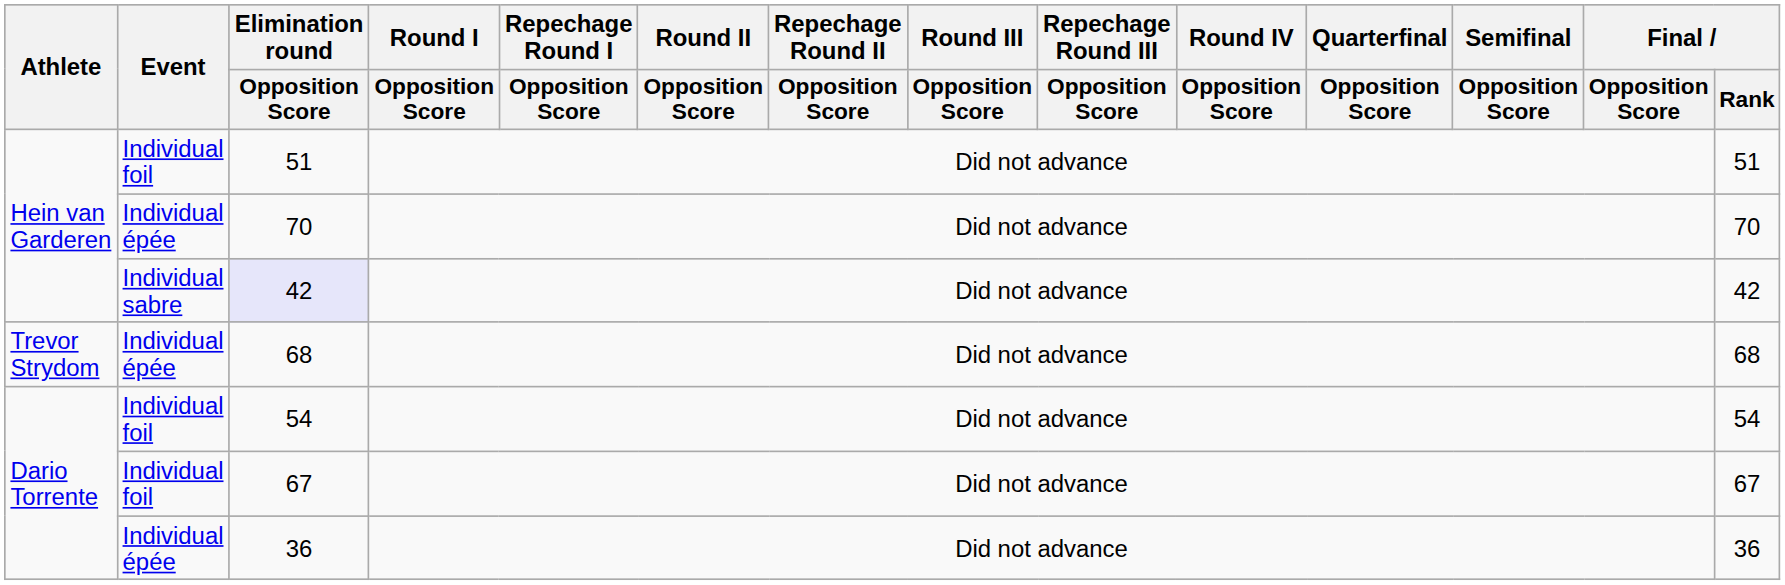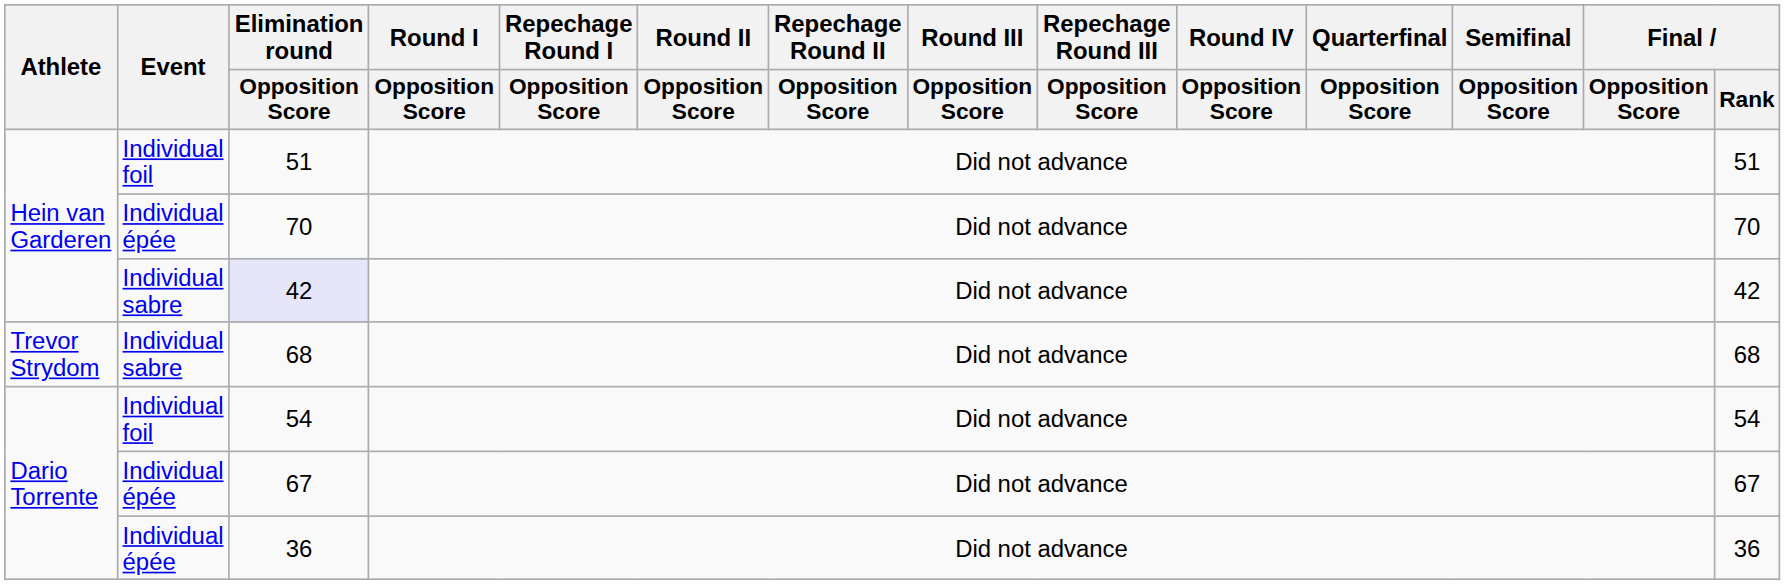(173, 355) Individual épée -> (173, 355) Individual sabre
(173, 484) Individual foil -> (173, 484) Individual épée
